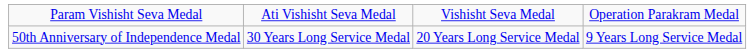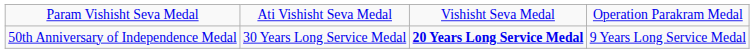(498, 37) normal -> (498, 37) bold
